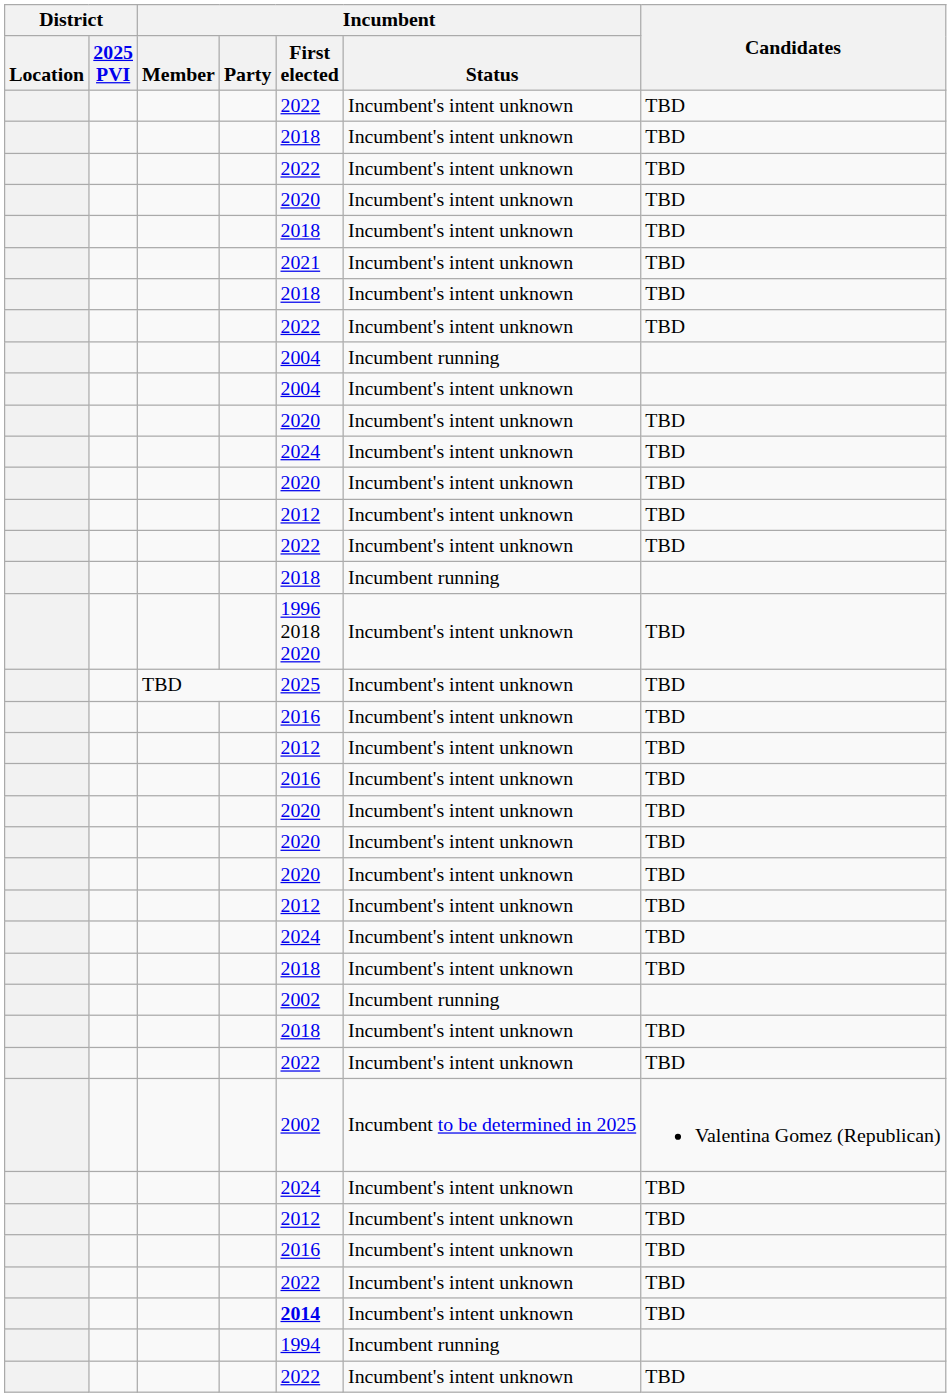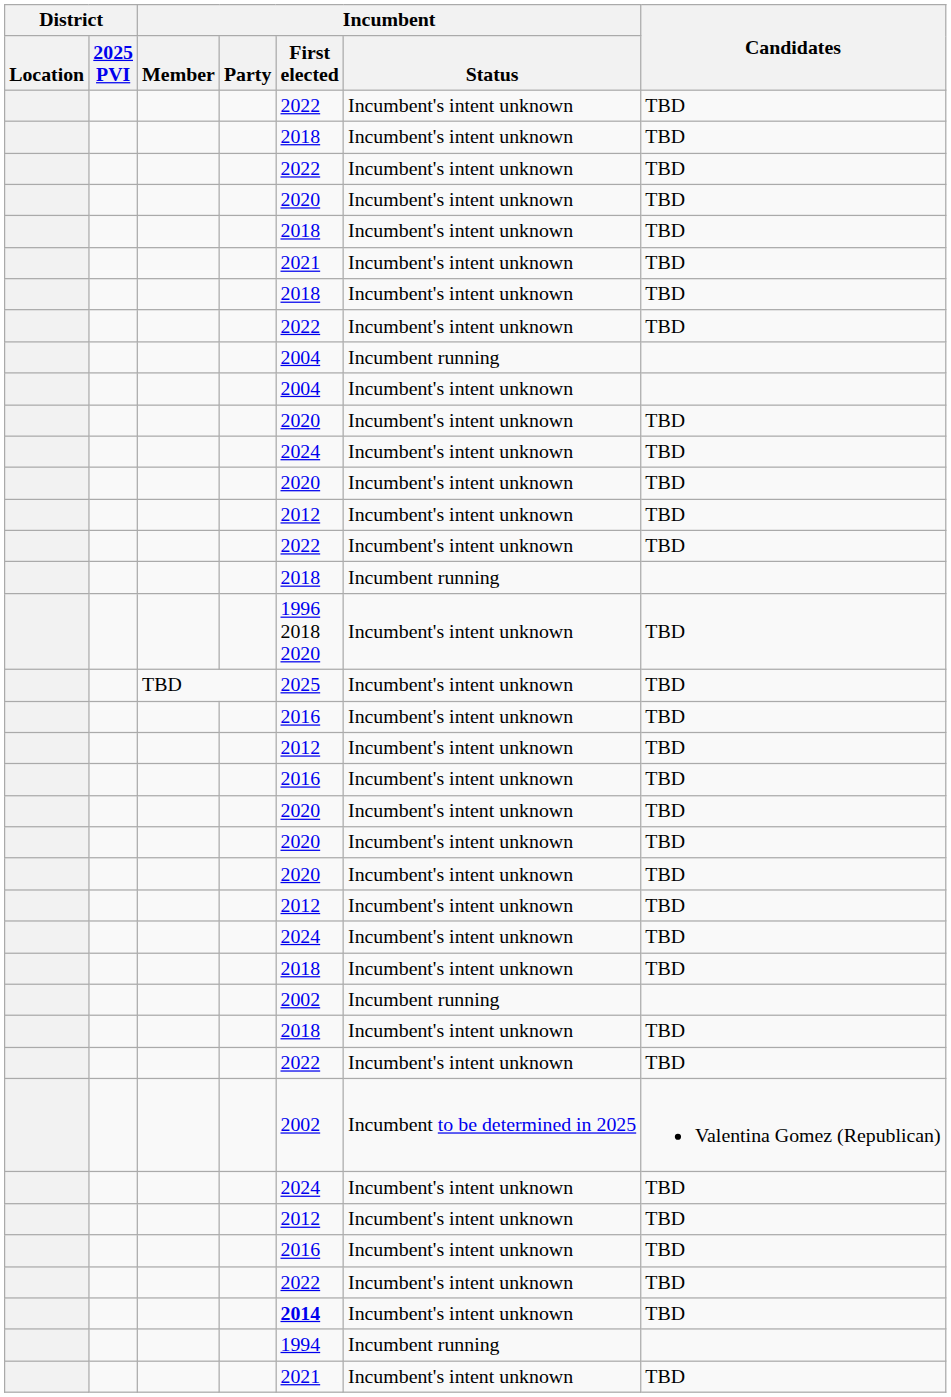(300, 1376) 2022 -> (300, 1376) 2021
